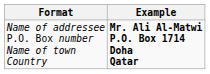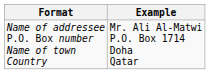(156, 45) bold -> (156, 45) normal
